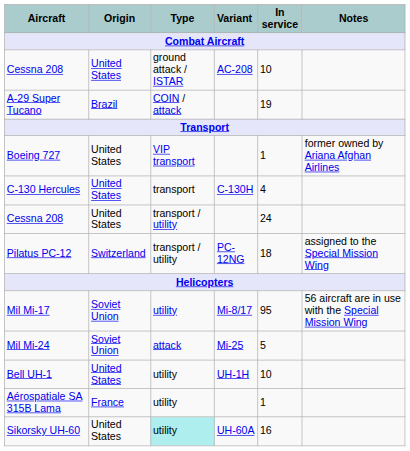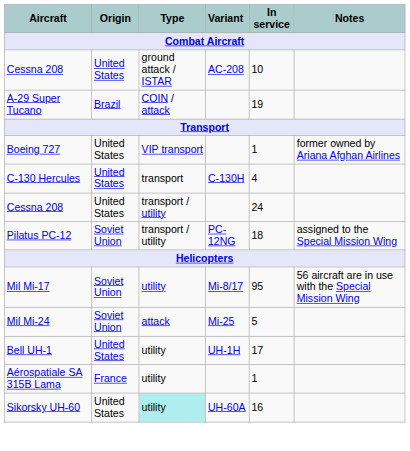(118, 253) Switzerland -> (109, 235) Soviet Union
(266, 374) 10 -> (257, 350) 17
